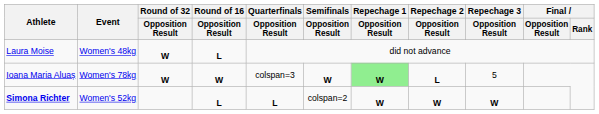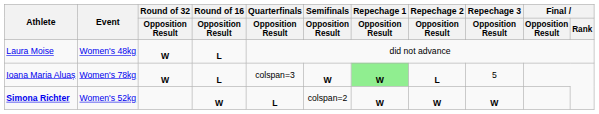(219, 80) W -> (219, 80) L
(219, 103) L -> (219, 103) W
